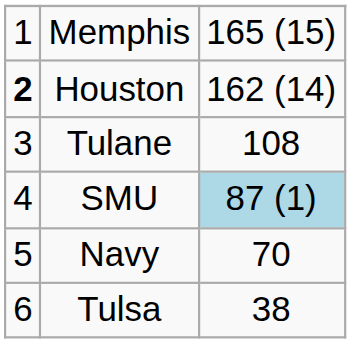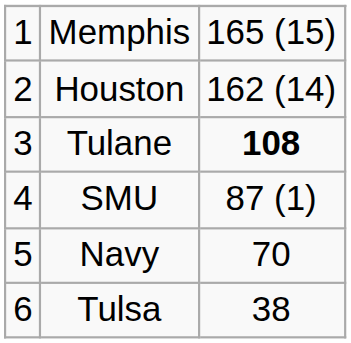(23, 88) bold -> (23, 88) normal
(271, 143) normal -> (271, 143) bold
(271, 198) lightblue background -> (271, 198) no background
